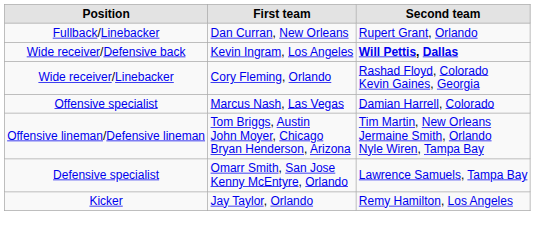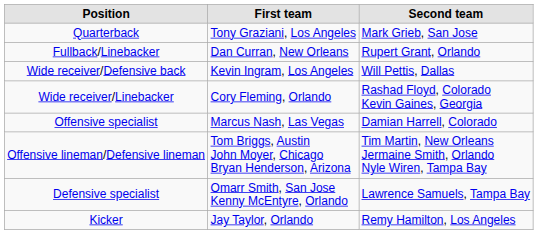+ row: (106, 33)
(408, 52) bold -> (408, 71) normal
